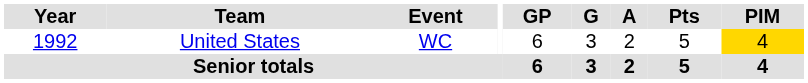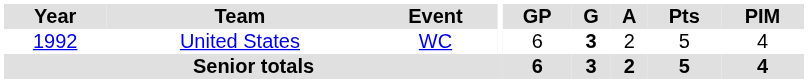(591, 41) normal -> (591, 41) bold
(762, 41) gold background -> (762, 41) no background
